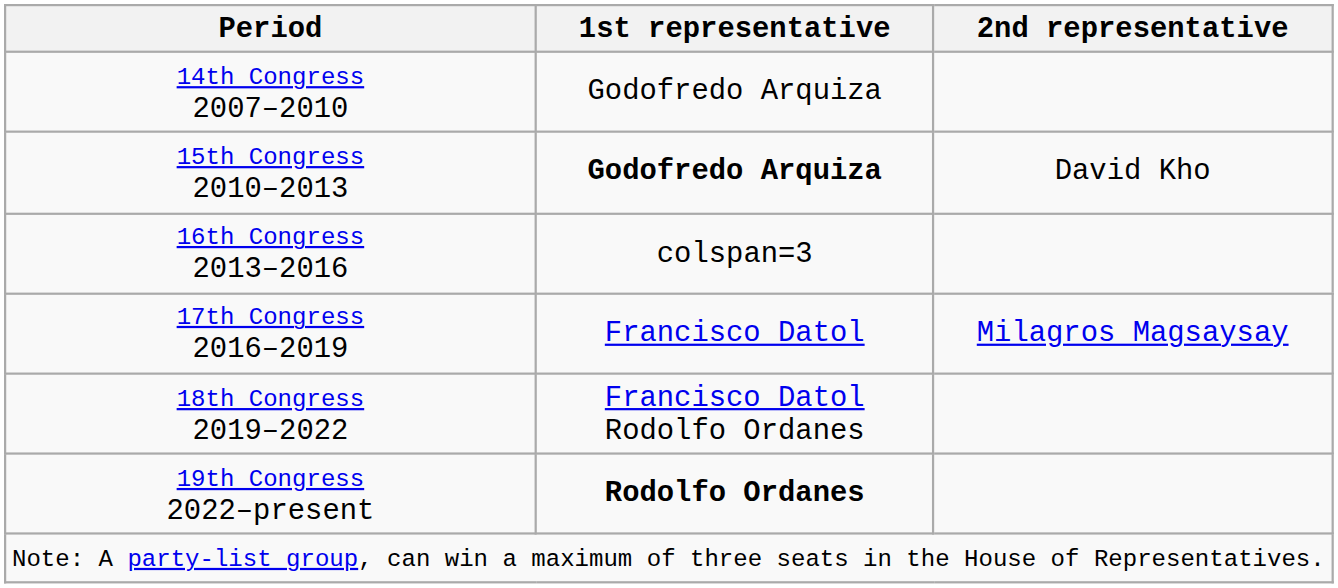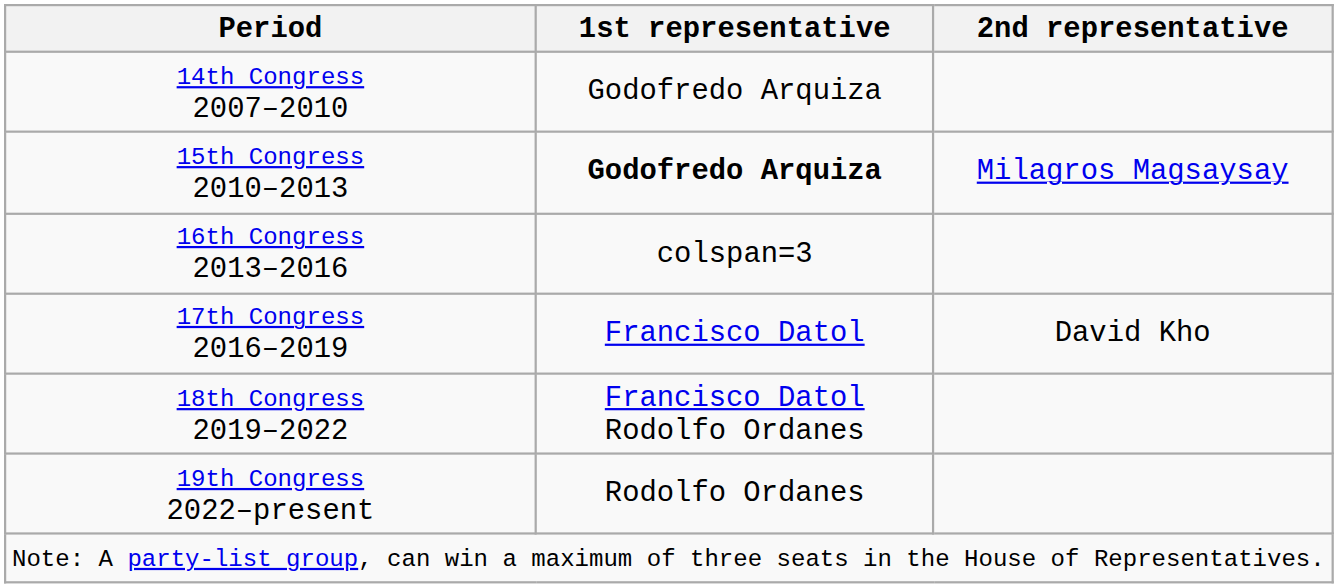(1133, 173) David Kho -> (1133, 173) Milagros Magsaysay
(1133, 333) Milagros Magsaysay -> (1133, 333) David Kho
(735, 494) bold -> (735, 494) normal
